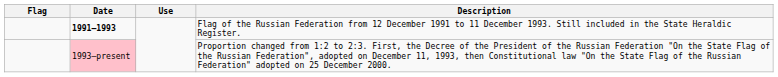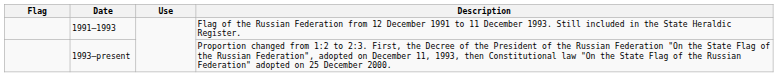(94, 29) bold -> (94, 29) normal
(101, 56) pink background -> (101, 56) no background
